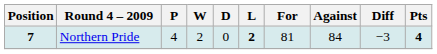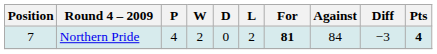(31, 37) bold -> (31, 37) normal
(252, 37) bold -> (252, 37) normal
(287, 37) normal -> (287, 37) bold
